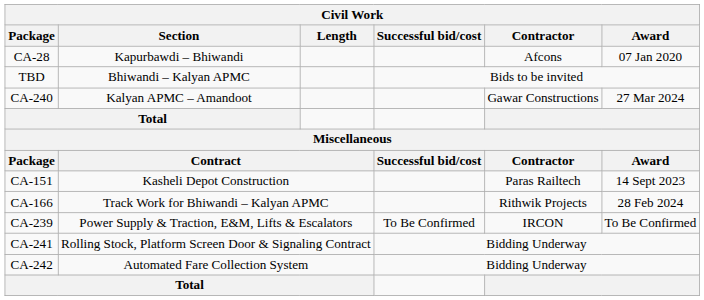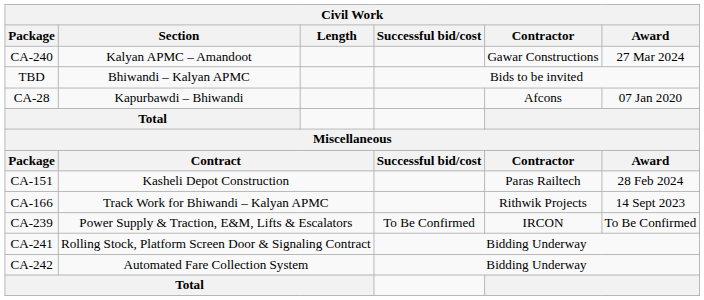rows swapped: (32, 56) <-> (32, 98)
(650, 181) 14 Sept 2023 -> (650, 181) 28 Feb 2024
(650, 202) 28 Feb 2024 -> (650, 202) 14 Sept 2023
